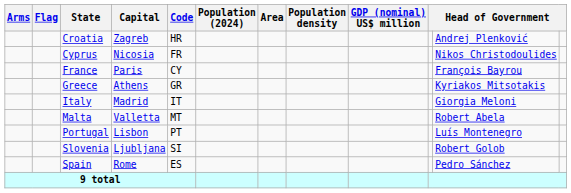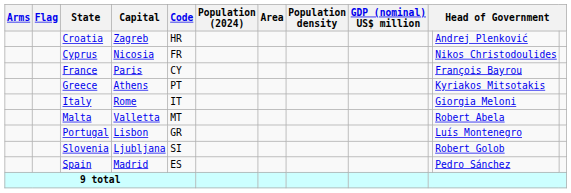(176, 86) GR -> (176, 86) PT
(131, 102) Madrid -> (125, 102) Rome
(176, 133) PT -> (176, 133) GR
(125, 164) Rome -> (131, 164) Madrid
